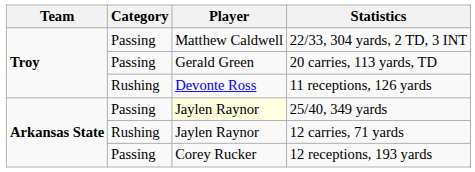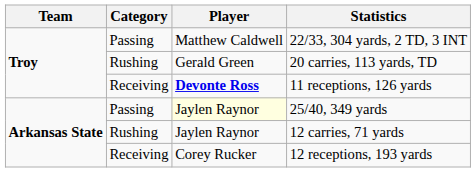(133, 62) Passing -> (134, 62) Rushing
(135, 85) Rushing -> (139, 85) Receiving
(216, 85) normal -> (217, 85) bold
(133, 155) Passing -> (139, 155) Receiving
